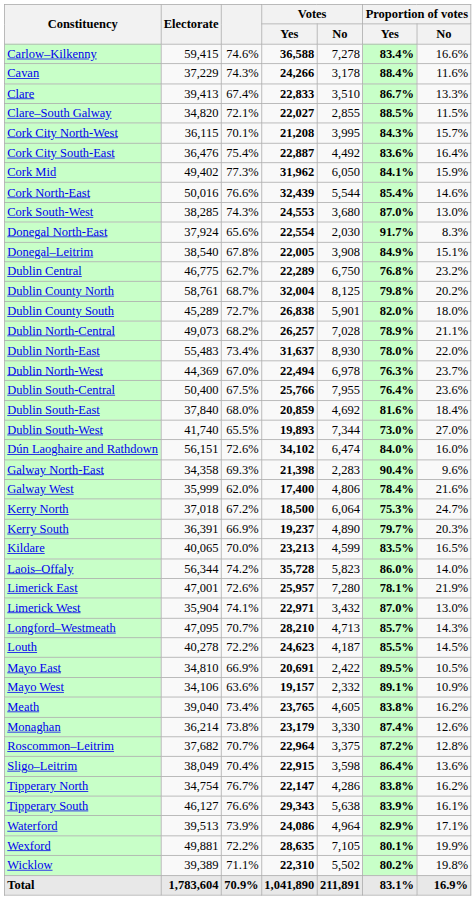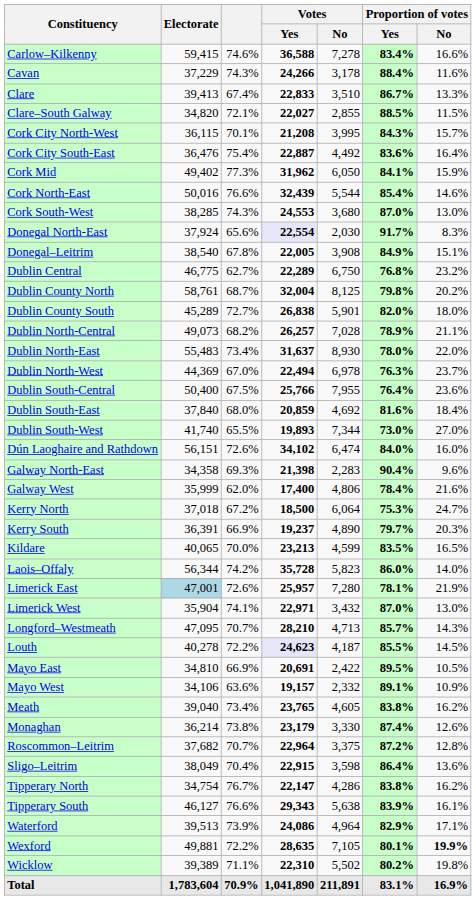(297, 232) no background -> (297, 232) lavender background
(201, 588) no background -> (201, 588) lightblue background
(297, 647) no background -> (297, 647) lavender background
(452, 845) normal -> (451, 845) bold
